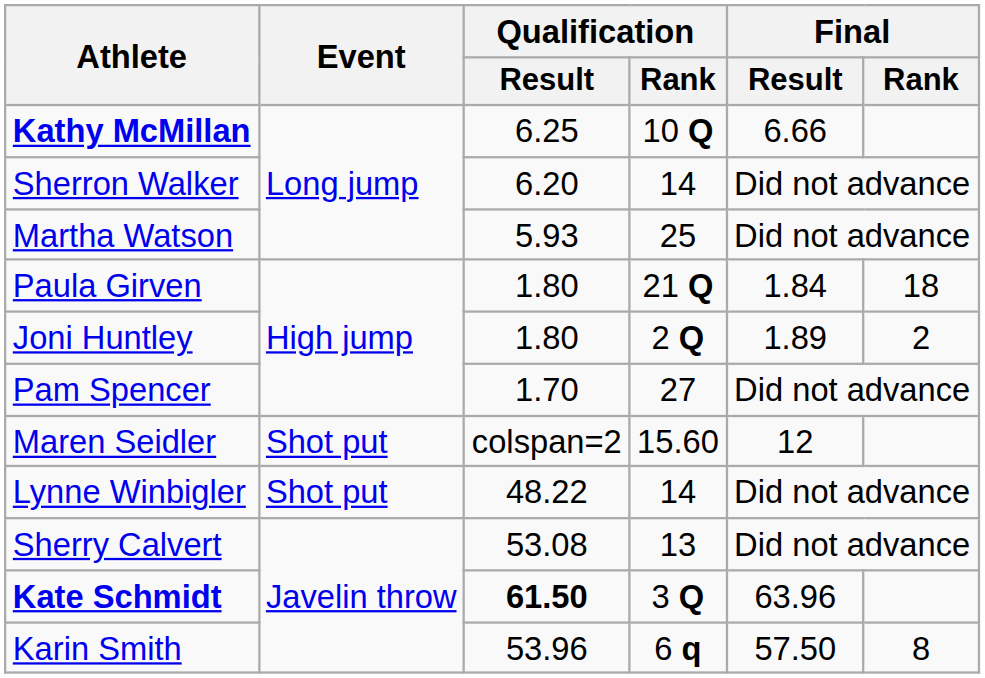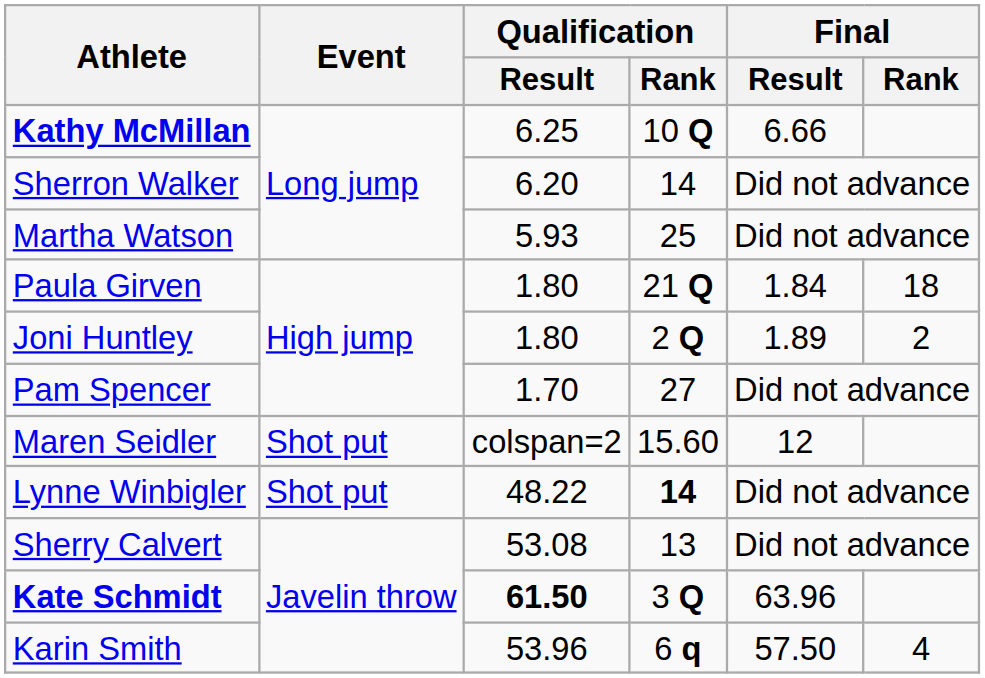(678, 493) normal -> (678, 493) bold
(921, 648) 8 -> (921, 648) 4
